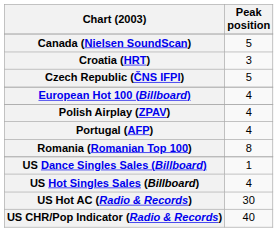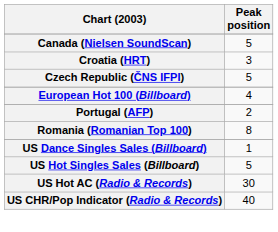- row: (115, 113)
(249, 130) 4 -> (249, 113) 2
(249, 183) 4 -> (249, 165) 5
